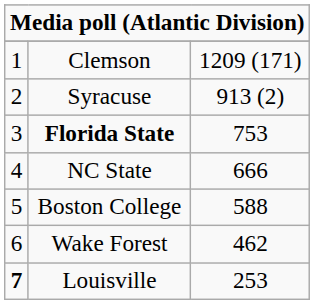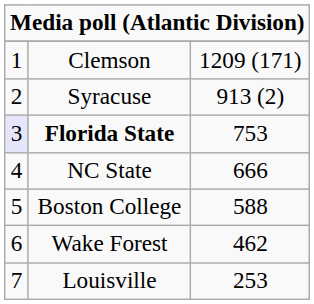(16, 133) no background -> (16, 133) lavender background
(16, 280) bold -> (16, 280) normal
